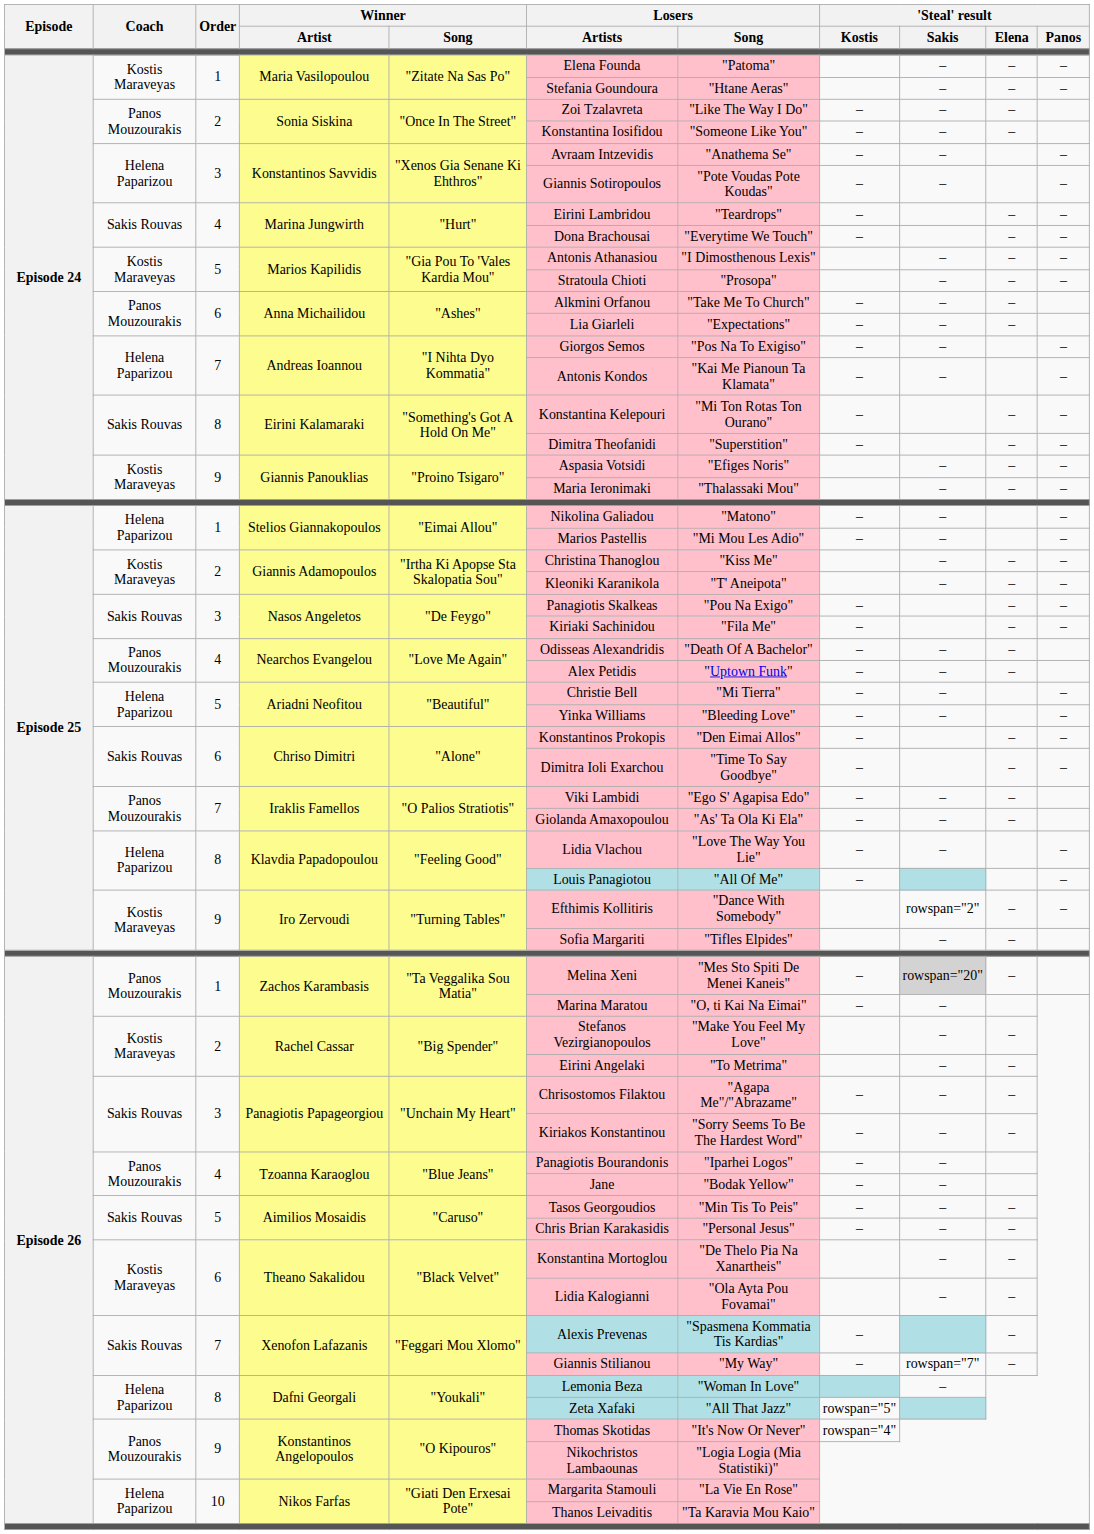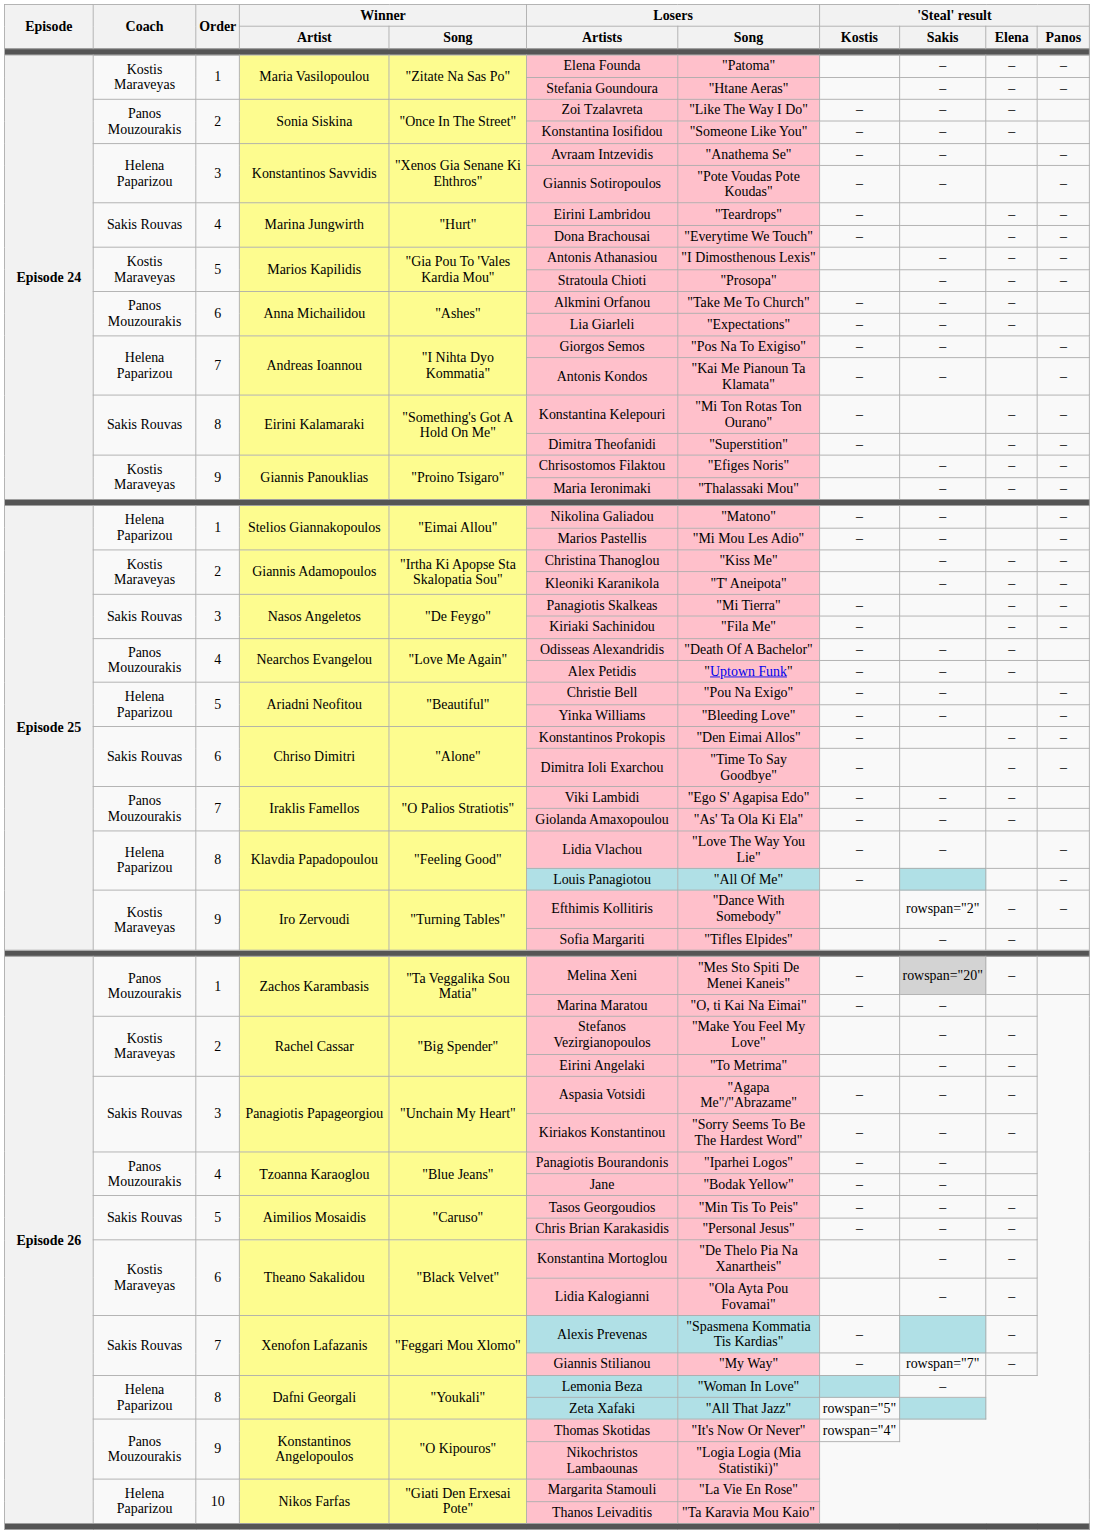(602, 466) Aspasia Votsidi -> (602, 466) Chrisostomos Filaktou
(749, 605) "Pou Na Exigo" -> (749, 605) "Mi Tierra"
(749, 693) "Mi Tierra" -> (749, 693) "Pou Na Exigo"
(602, 1095) Chrisostomos Filaktou -> (602, 1095) Aspasia Votsidi
